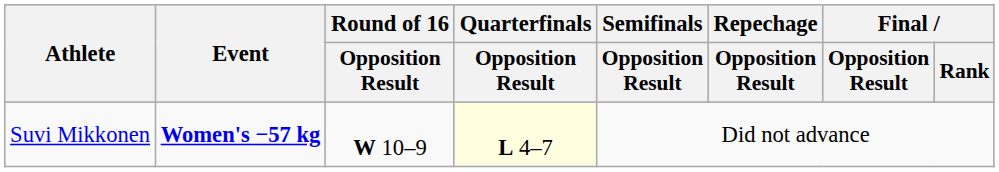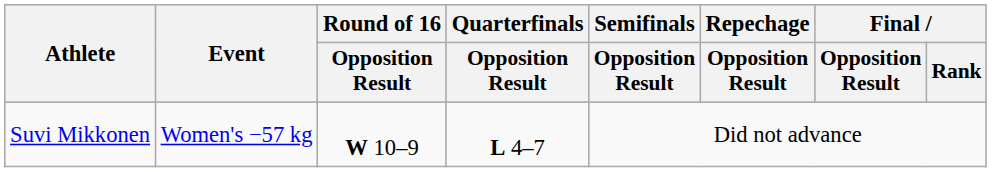(241, 134) bold -> (237, 134) normal
(526, 147) lightyellow background -> (518, 147) no background
